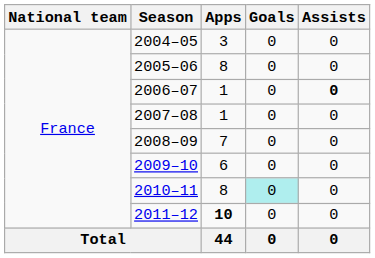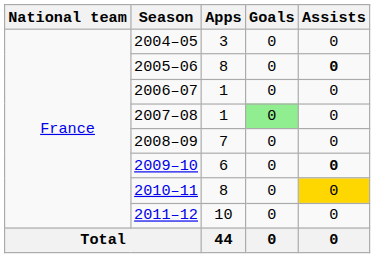(334, 67) normal -> (334, 67) bold
(334, 91) bold -> (334, 91) normal
(272, 116) no background -> (272, 116) lightgreen background
(334, 166) normal -> (334, 166) bold
(272, 191) paleturquoise background -> (272, 191) no background
(334, 191) no background -> (334, 191) gold background
(223, 215) bold -> (223, 215) normal
